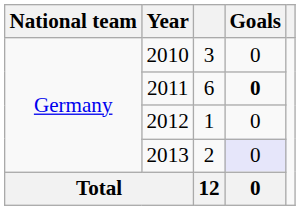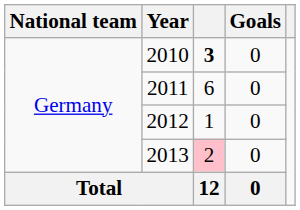(209, 54) normal -> (209, 54) bold
(255, 88) bold -> (255, 88) normal
(209, 155) no background -> (209, 155) pink background
(255, 155) lavender background -> (255, 155) no background
